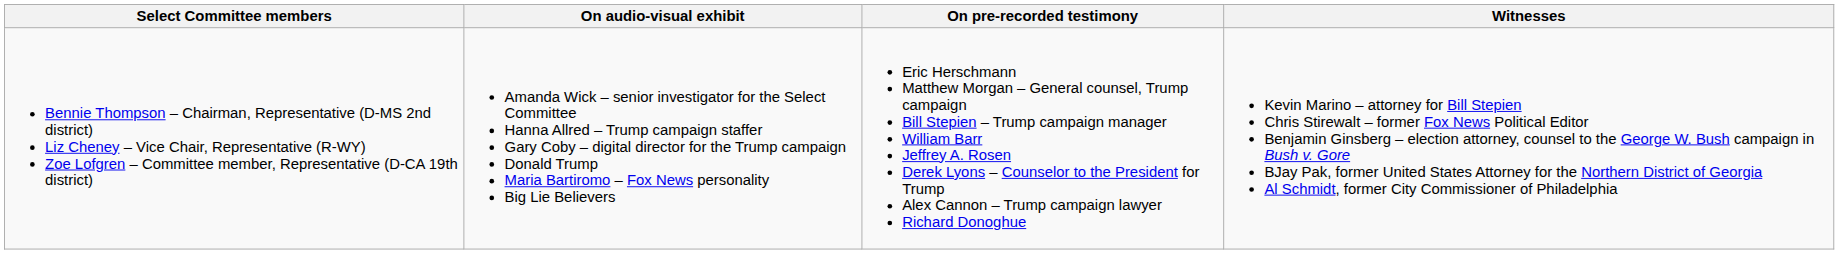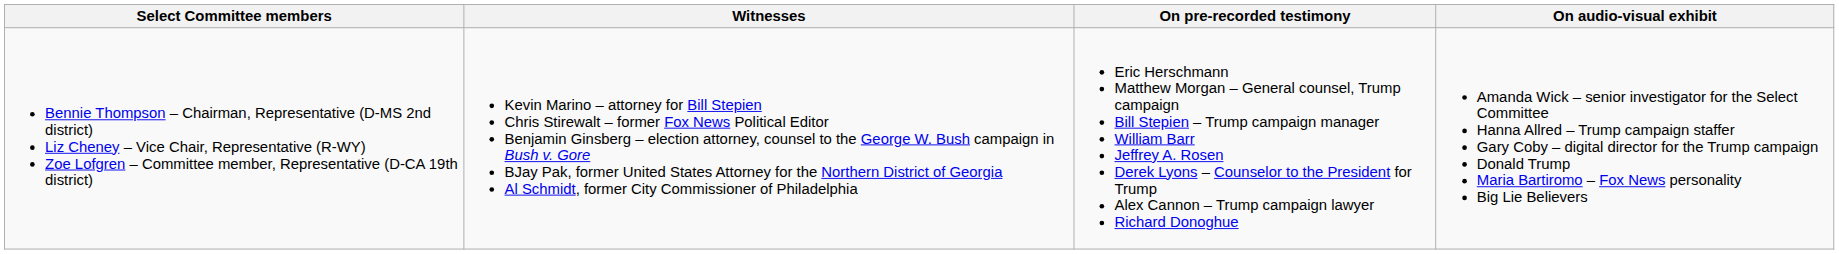columns swapped: (1529, 16) <-> (663, 16)
